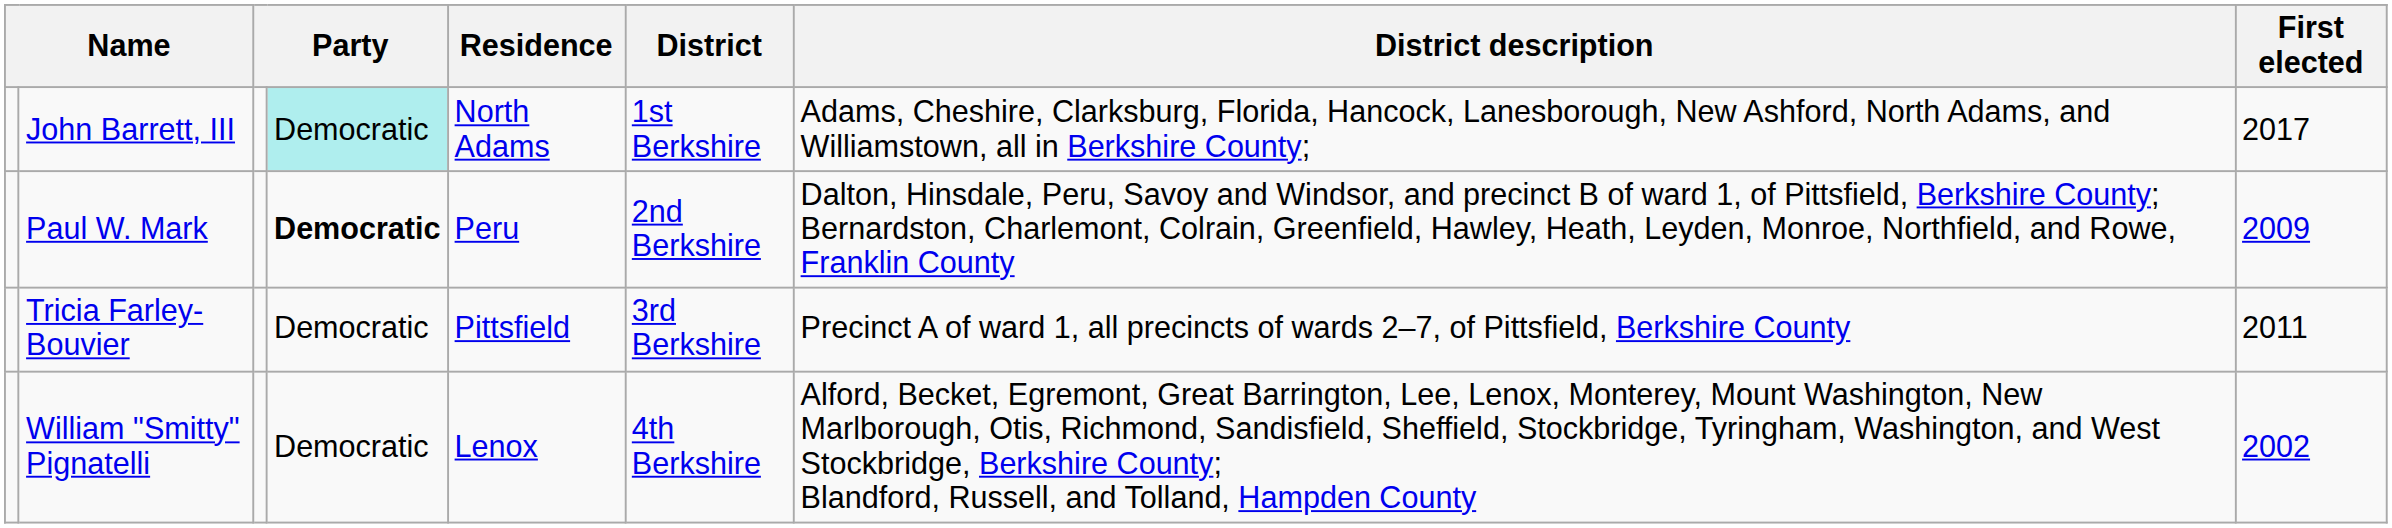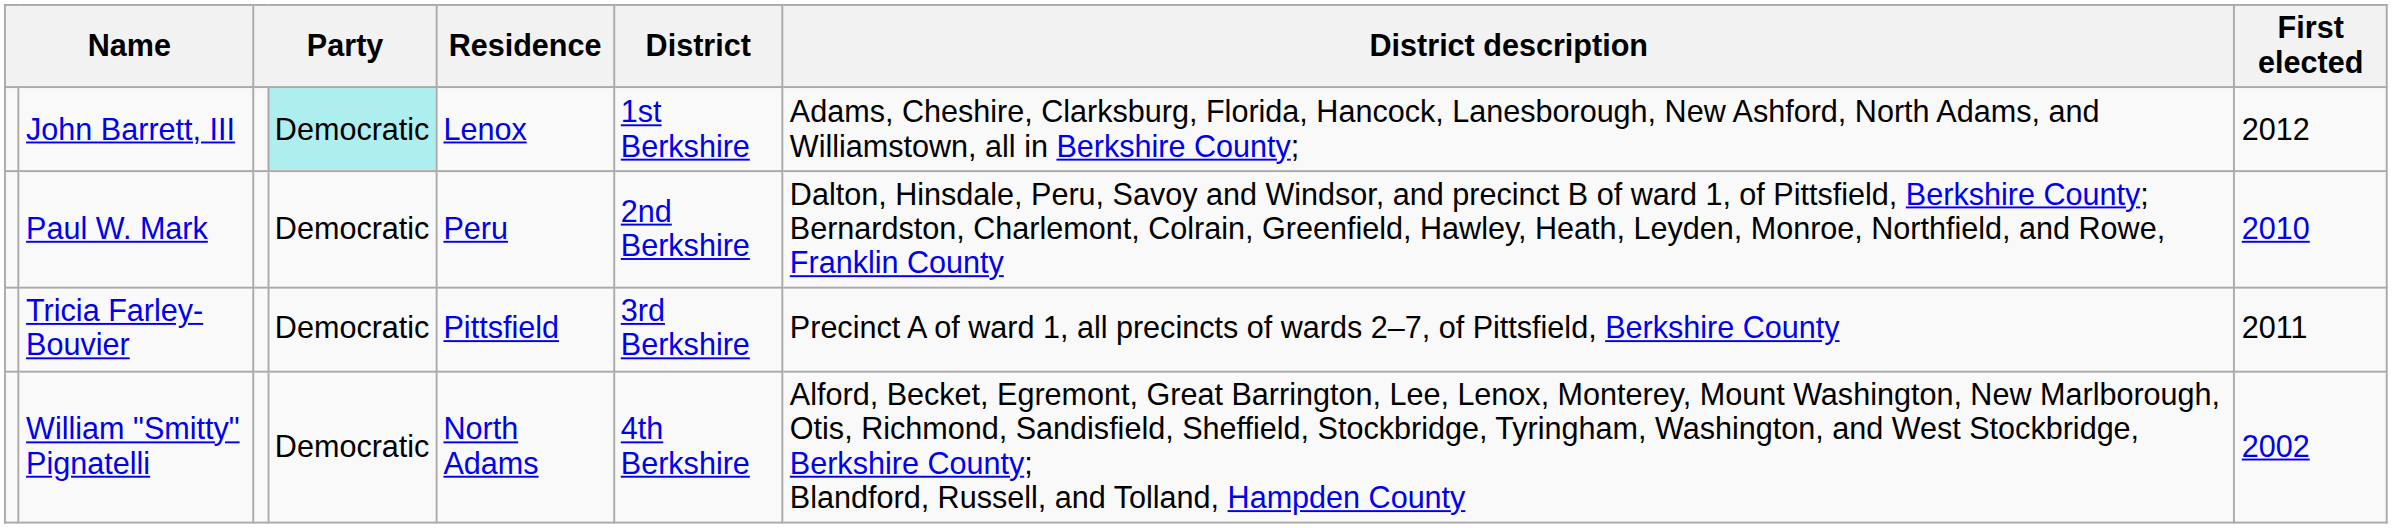(502, 128) North Adams -> (485, 128) Lenox
(2276, 128) 2017 -> (2276, 128) 2012
(357, 228) bold -> (352, 228) normal
(2276, 228) 2009 -> (2276, 228) 2010
(496, 446) Lenox -> (491, 446) North Adams
